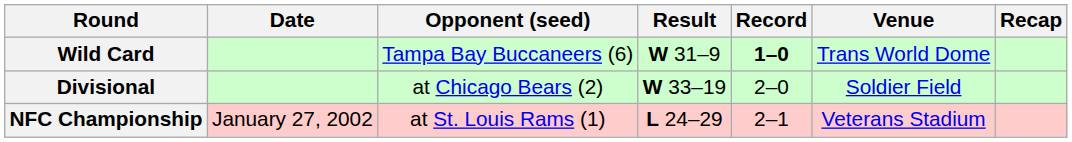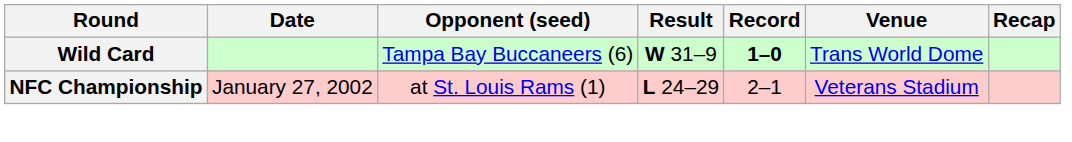- row: (106, 86)
